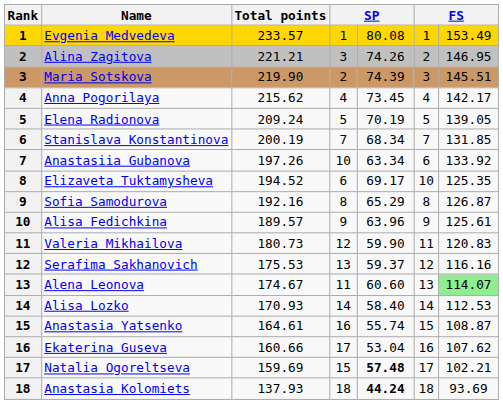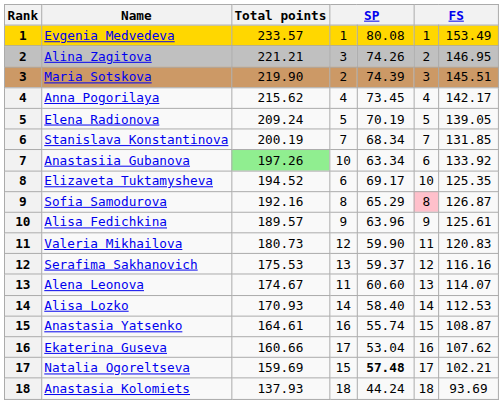(280, 160) no background -> (280, 160) lightgreen background
(426, 202) no background -> (426, 202) pink background
(468, 285) lightgreen background -> (468, 285) no background
(385, 389) bold -> (385, 389) normal
